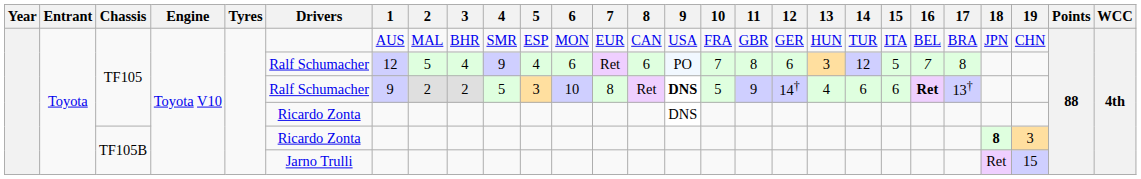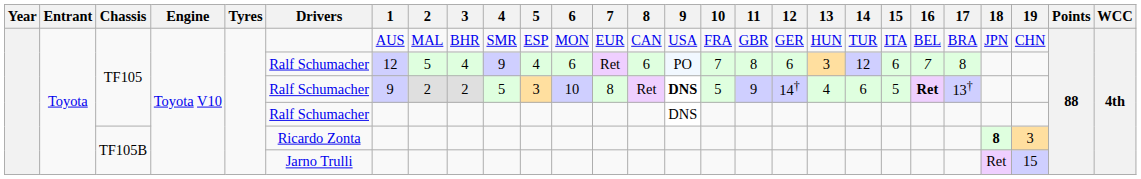(896, 64) 5 -> (896, 64) 6
(896, 89) 6 -> (896, 89) 5
(319, 114) Ricardo Zonta -> (319, 114) Ralf Schumacher
